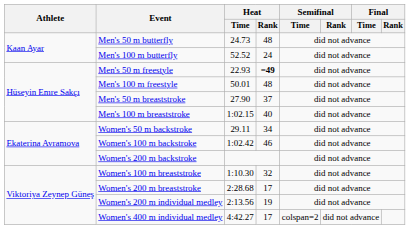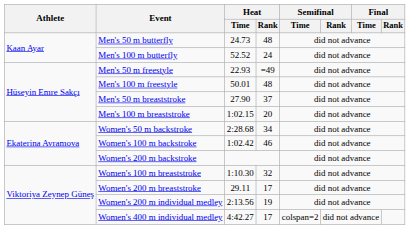(268, 70) bold -> (268, 70) normal
(268, 114) 40 -> (268, 114) 20
(240, 129) 29.11 -> (240, 129) 2:28.68
(240, 188) 2:28.68 -> (240, 188) 29.11
